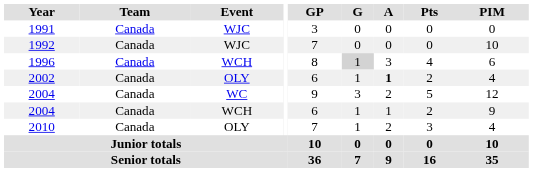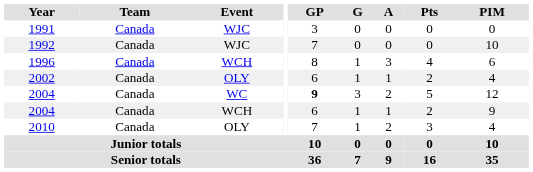(358, 61) lightgrey background -> (358, 61) no background
(389, 77) bold -> (389, 77) normal
(315, 94) normal -> (315, 94) bold
